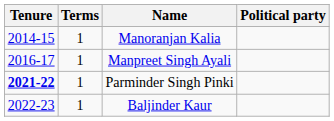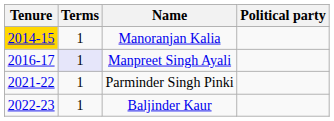(31, 37) no background -> (31, 37) gold background
(80, 60) no background -> (80, 60) lavender background
(31, 82) bold -> (31, 82) normal
